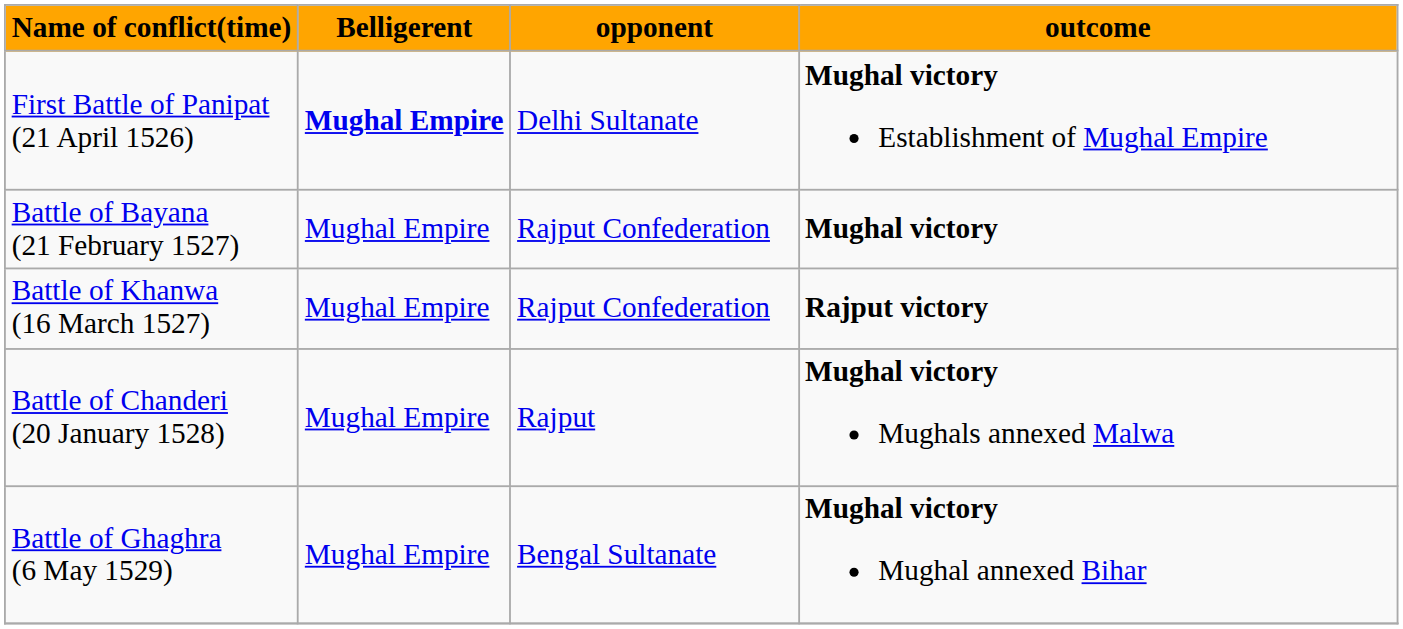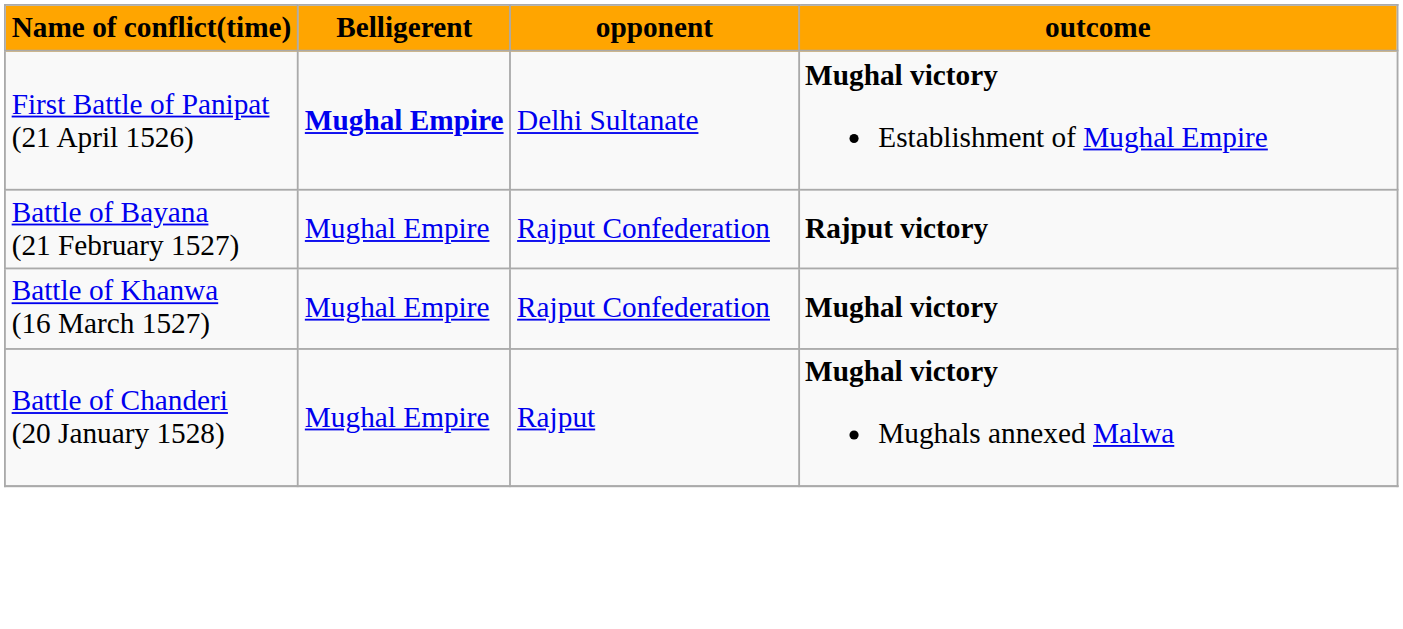(901, 228) Mughal victory -> (897, 228) Rajput victory
(897, 307) Rajput victory -> (901, 307) Mughal victory
- row: (117, 554)
